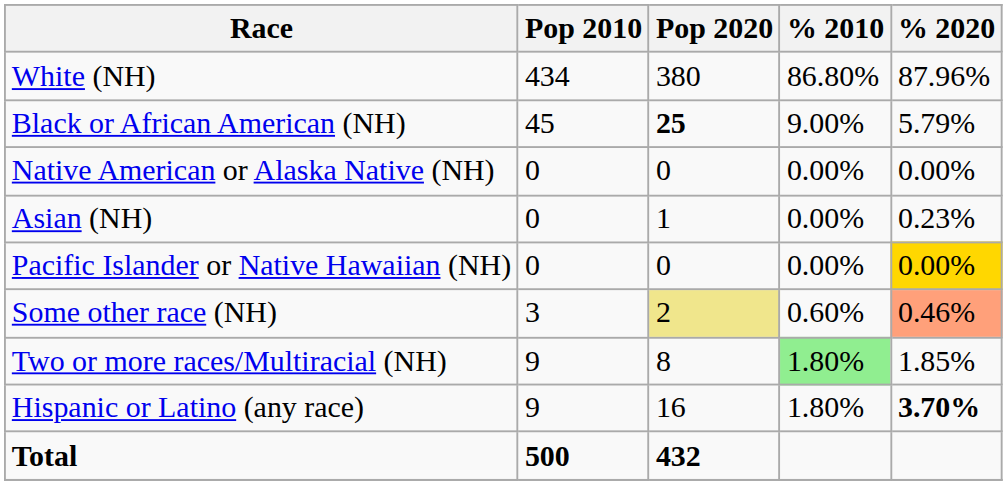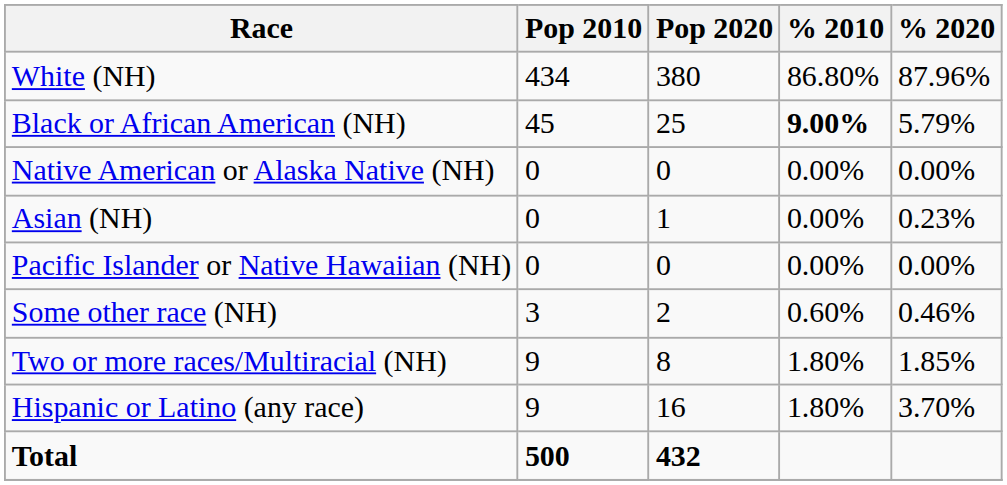(671, 123) bold -> (671, 123) normal
(826, 123) normal -> (828, 123) bold
(937, 265) gold background -> (937, 265) no background
(663, 312) khaki background -> (663, 312) no background
(937, 312) lightsalmon background -> (937, 312) no background
(826, 360) lightgreen background -> (826, 360) no background
(939, 407) bold -> (937, 407) normal
